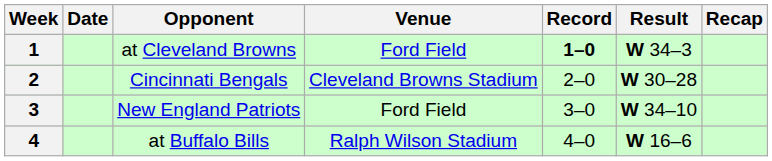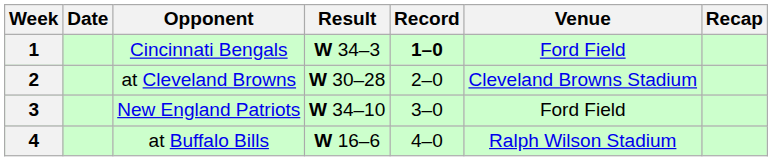columns swapped: (659, 19) <-> (423, 19)
(209, 49) at Cleveland Browns -> (209, 49) Cincinnati Bengals
(209, 79) Cincinnati Bengals -> (209, 79) at Cleveland Browns
